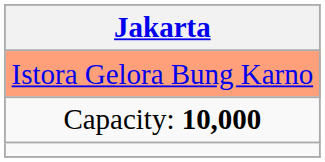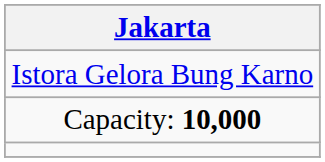(162, 73) lightsalmon background -> (162, 73) no background
